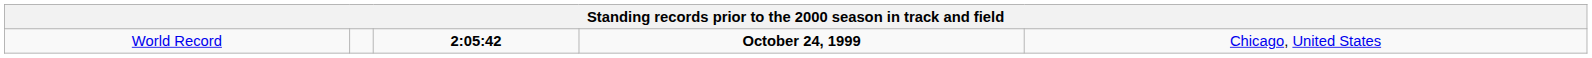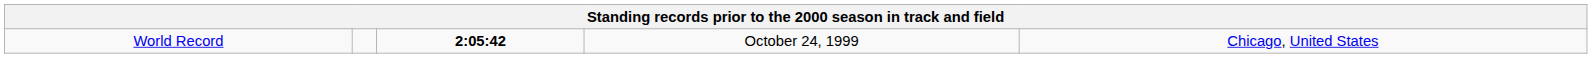(802, 40) bold -> (802, 40) normal
